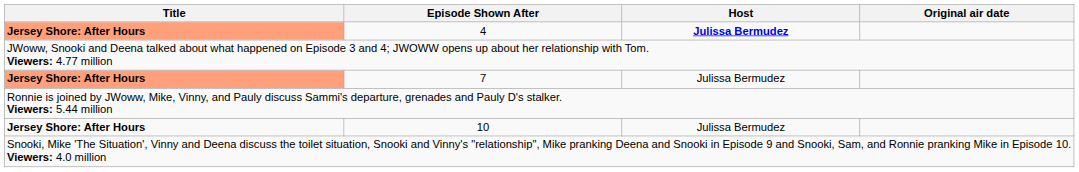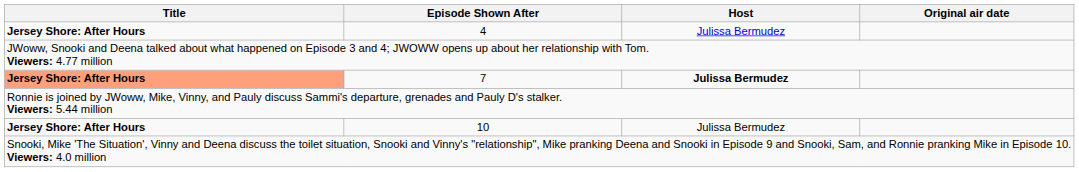(76, 31) lightsalmon background -> (76, 31) no background
(741, 31) bold -> (741, 31) normal
(741, 79) normal -> (741, 79) bold
